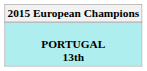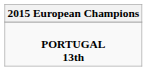(73, 50) paleturquoise background -> (73, 50) no background
